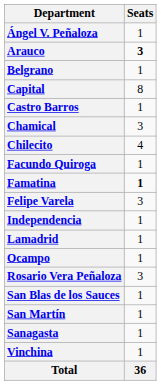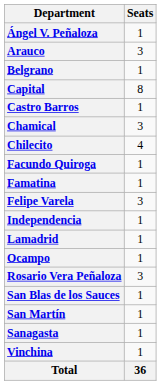(140, 51) bold -> (140, 51) normal
(140, 182) bold -> (140, 182) normal
